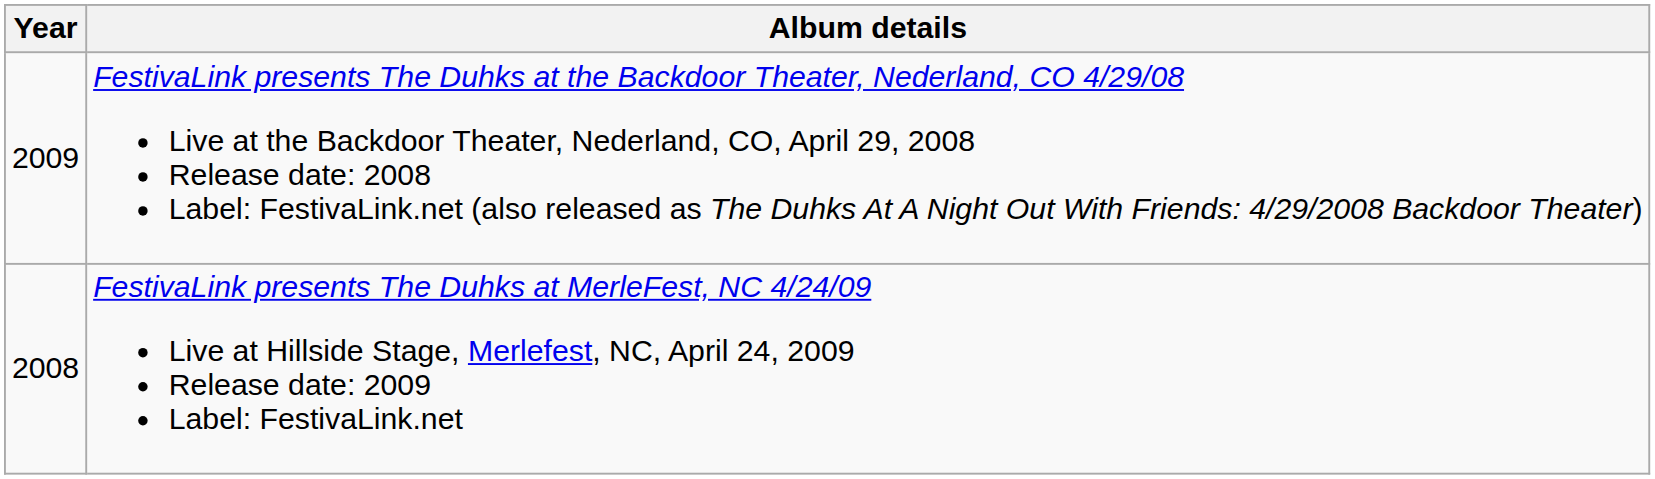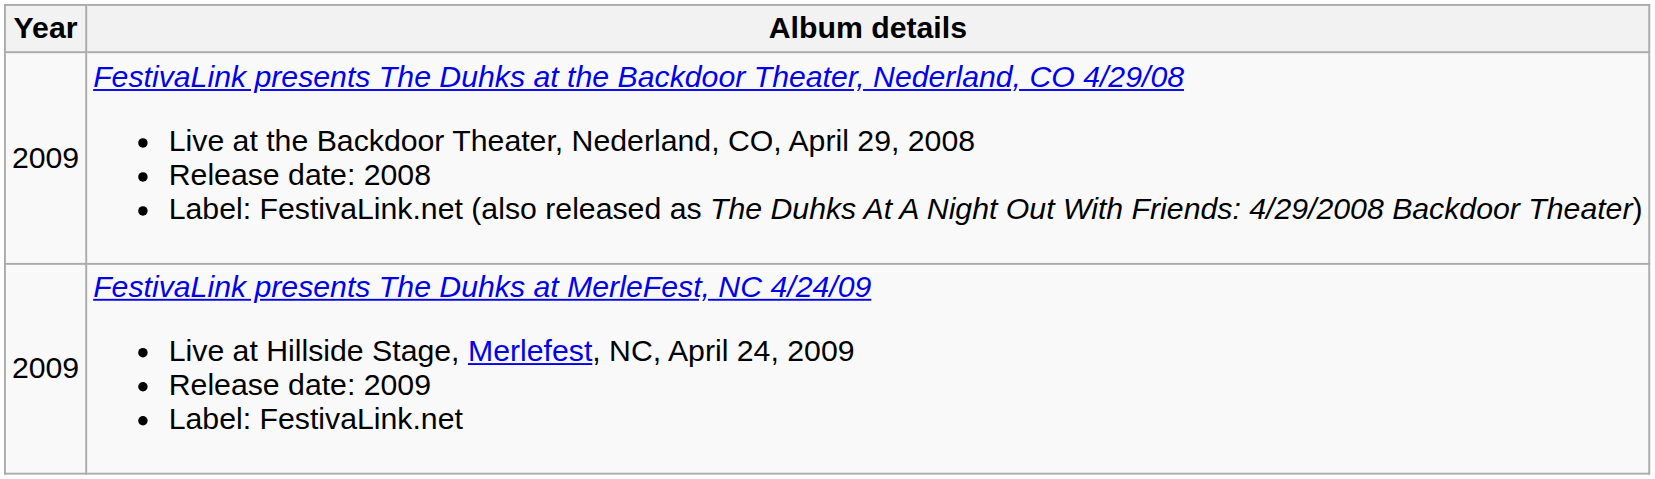(46, 368) 2008 -> (46, 368) 2009
